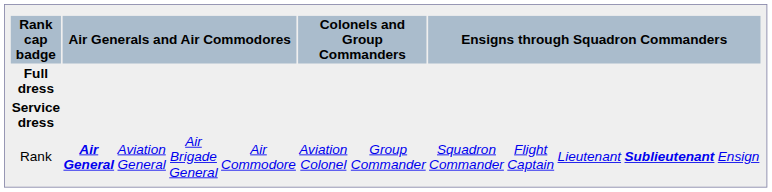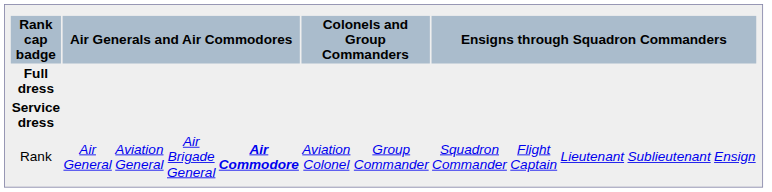(89, 157) bold -> (88, 157) normal
(258, 157) normal -> (259, 157) bold
(669, 157) bold -> (669, 157) normal
